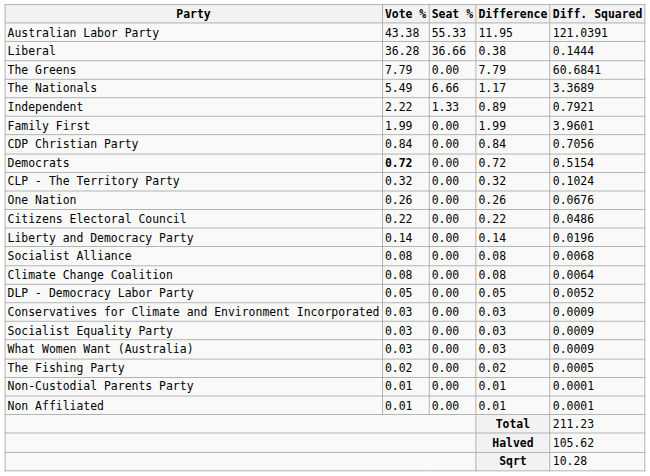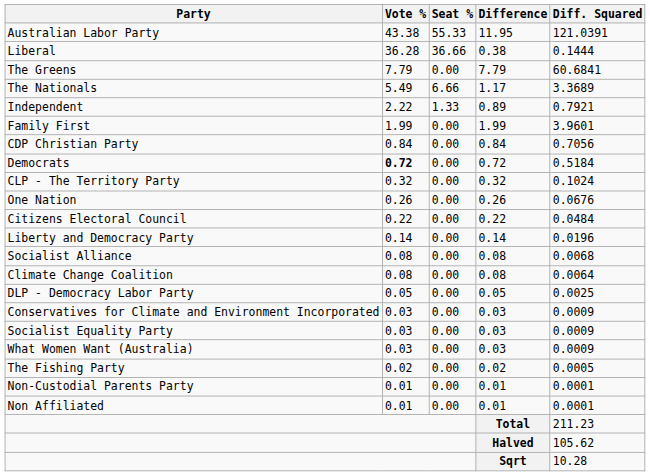(573, 163) 0.5154 -> (573, 163) 0.5184
(573, 219) 0.0486 -> (573, 219) 0.0484
(573, 293) 0.0052 -> (573, 293) 0.0025
